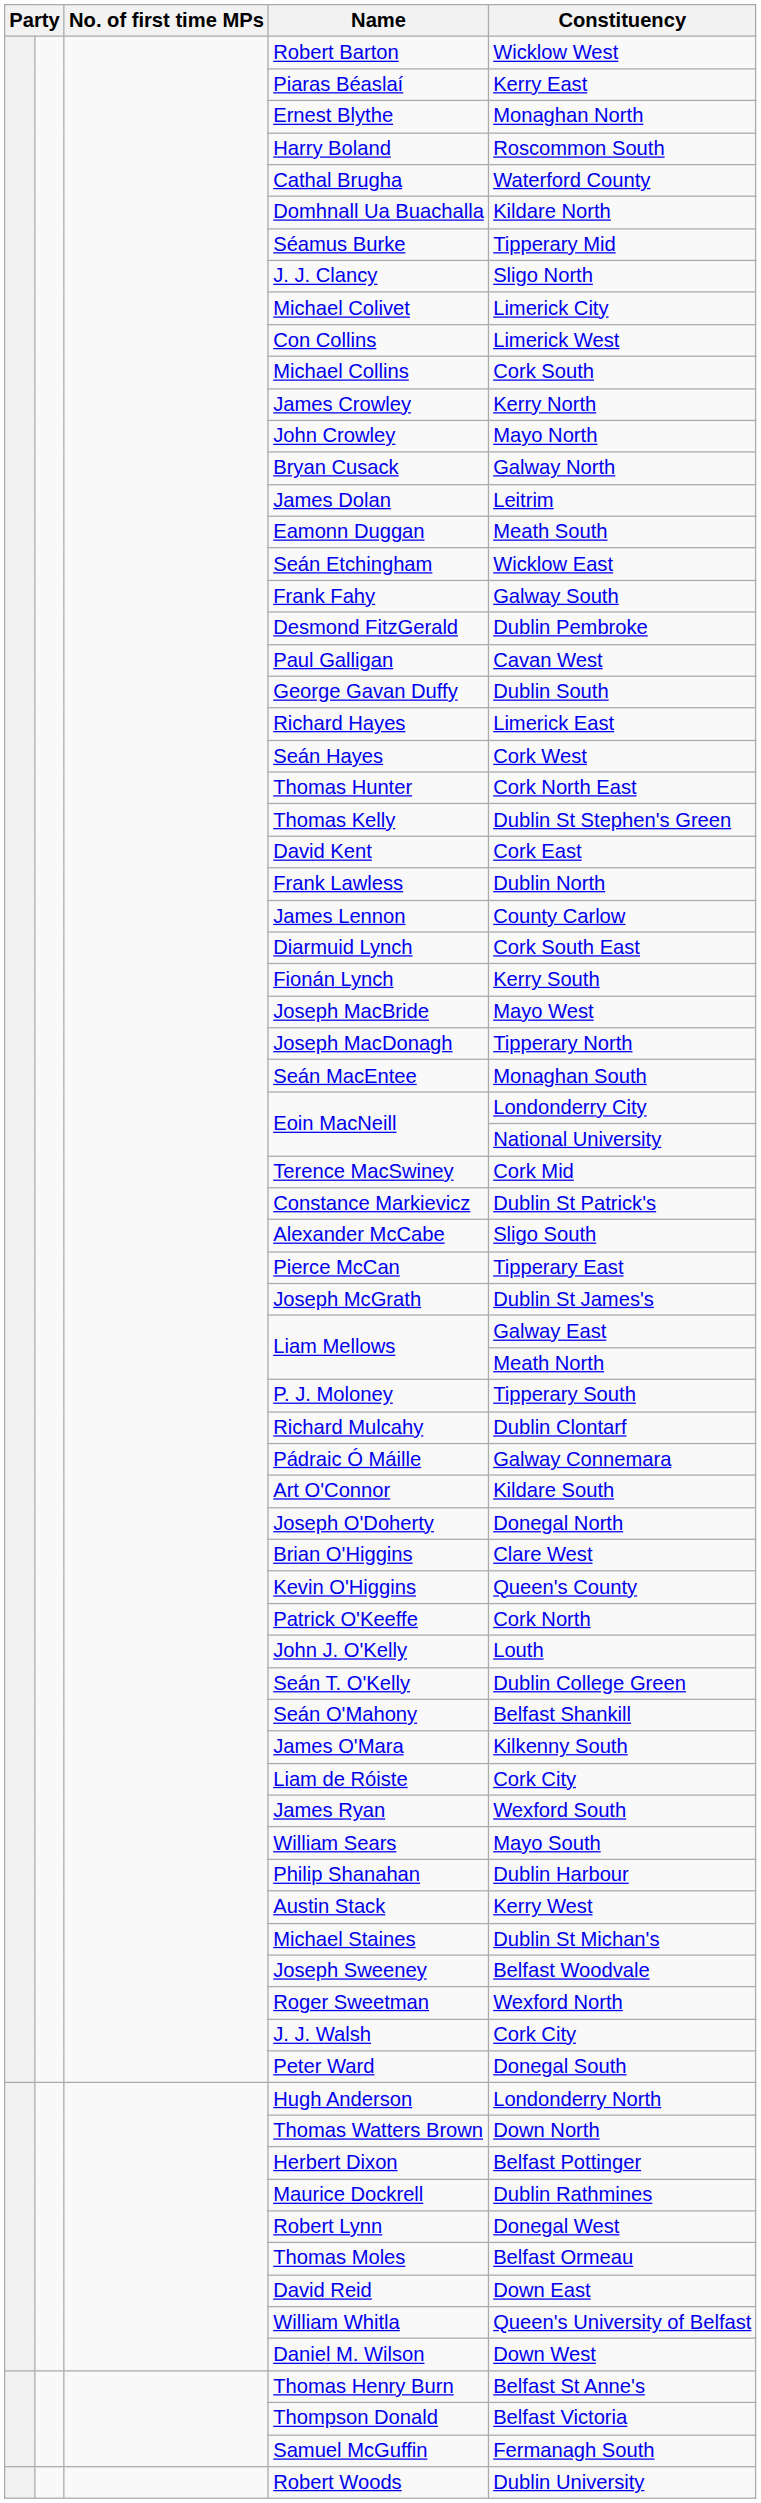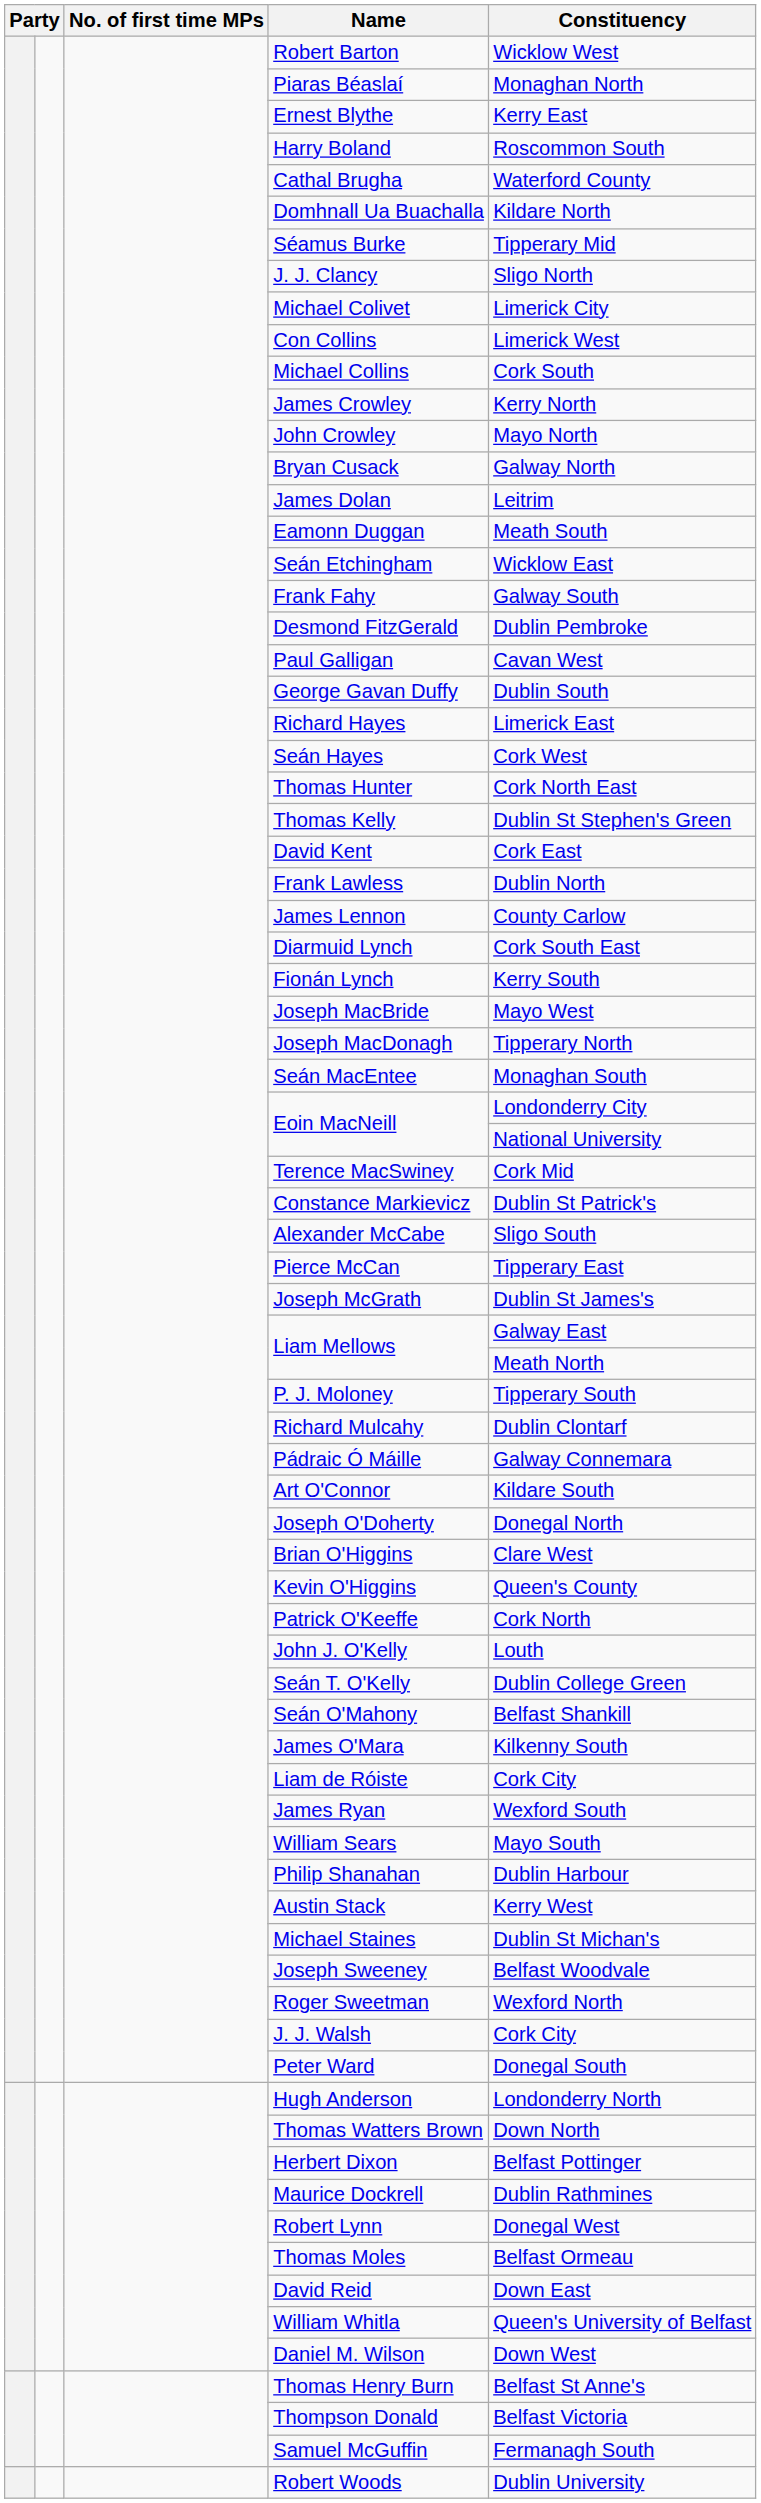(540, 84) Kerry East -> (568, 84) Monaghan North
(568, 116) Monaghan North -> (540, 116) Kerry East
